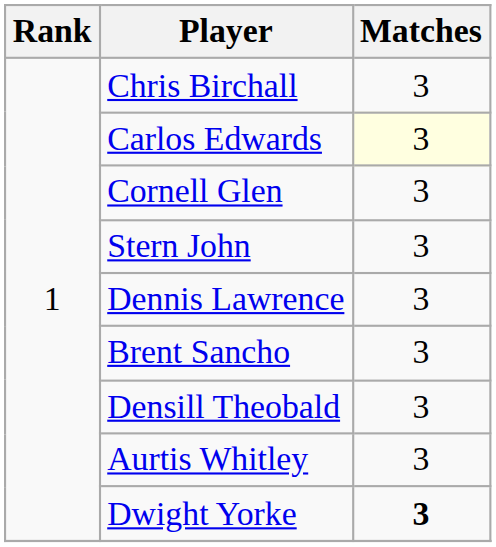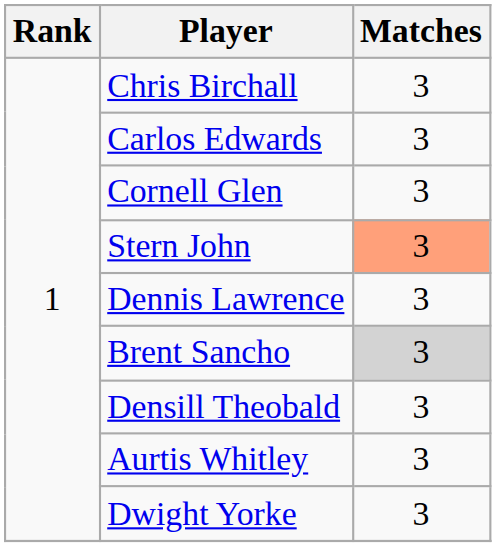(421, 138) lightyellow background -> (421, 138) no background
(421, 245) no background -> (421, 245) lightsalmon background
(421, 352) no background -> (421, 352) lightgrey background
(421, 513) bold -> (421, 513) normal
